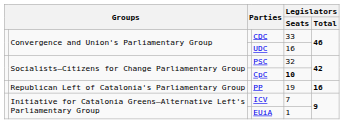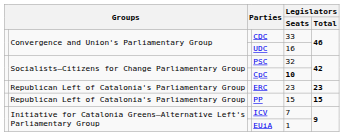+ row: (260, 87)
(290, 87) 19 -> (290, 100) 15
(318, 87) 16 -> (318, 100) 15
